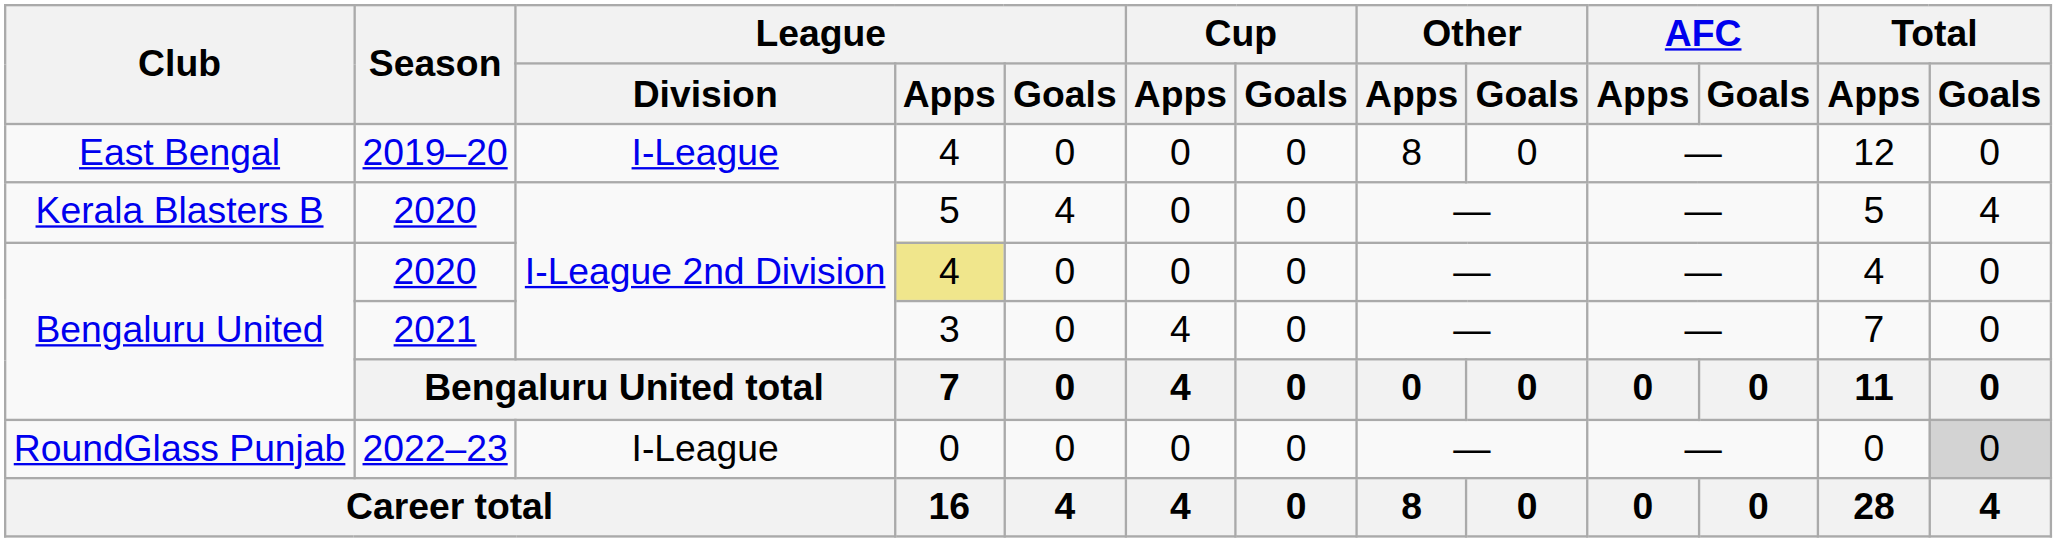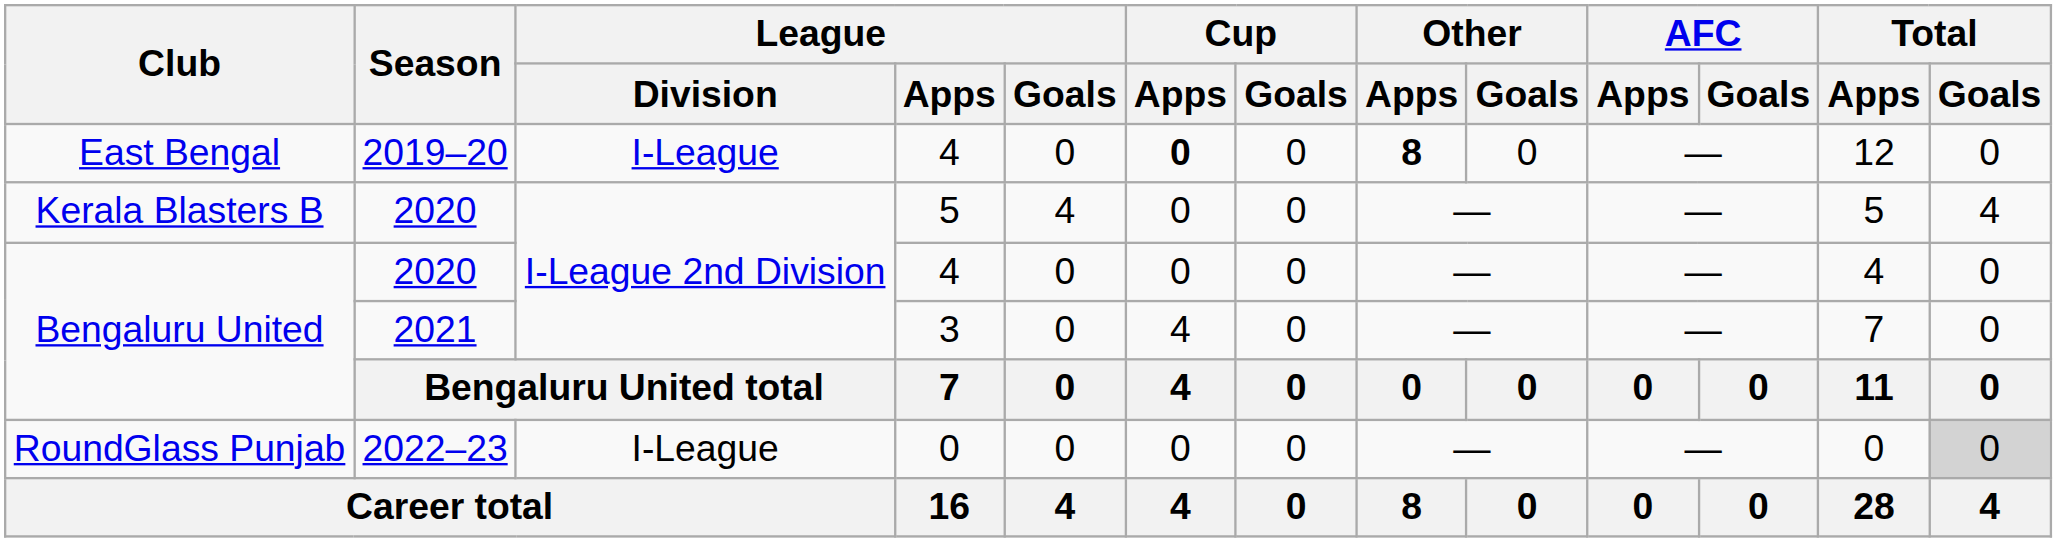(1180, 152) normal -> (1180, 152) bold
(1412, 152) normal -> (1412, 152) bold
(949, 270) khaki background -> (949, 270) no background
